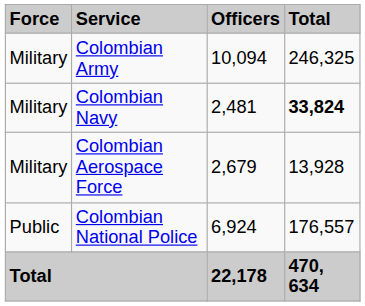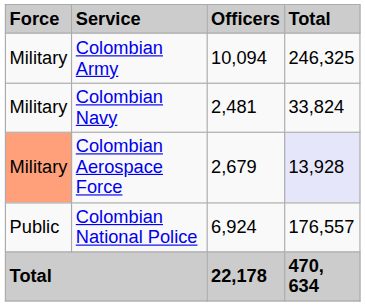(316, 107) bold -> (316, 107) normal
(38, 167) no background -> (38, 167) lightsalmon background
(316, 167) no background -> (316, 167) lavender background
